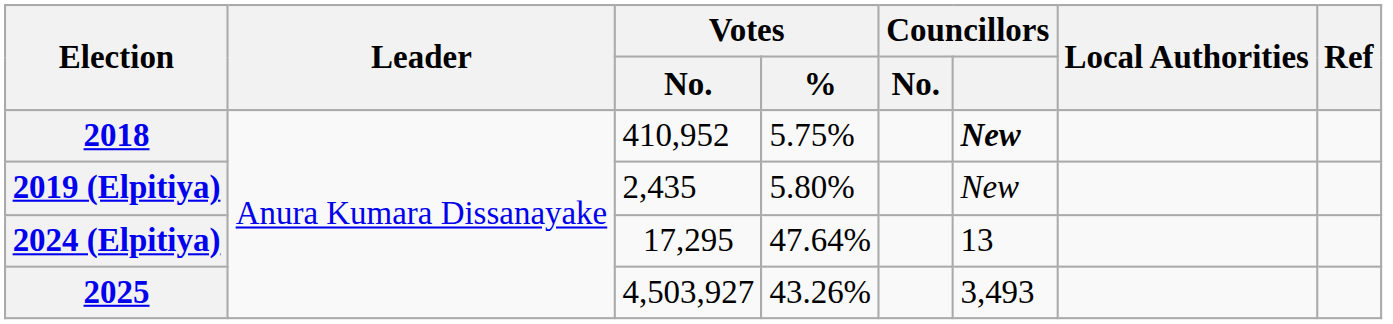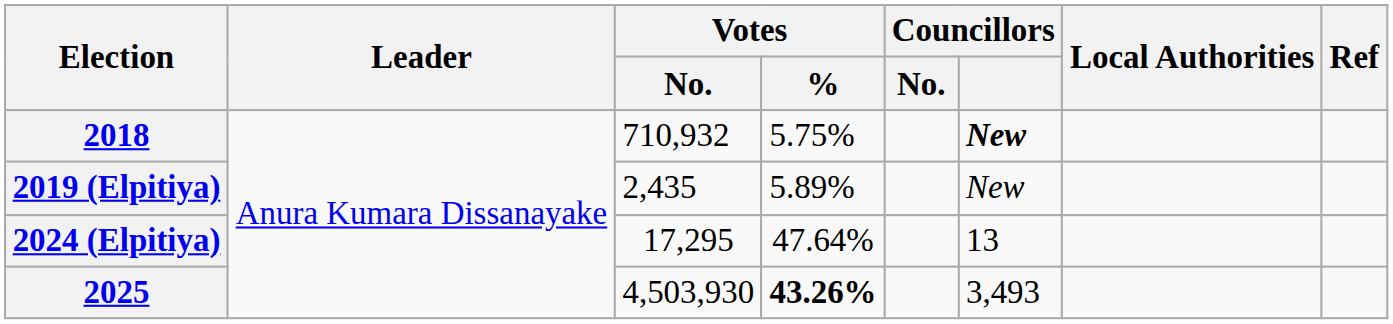(676, 135) 410,952 -> (676, 135) 710,932
(812, 187) 5.80% -> (812, 187) 5.89%
(688, 291) 4,503,927 -> (688, 291) 4,503,930
(820, 291) normal -> (823, 291) bold
